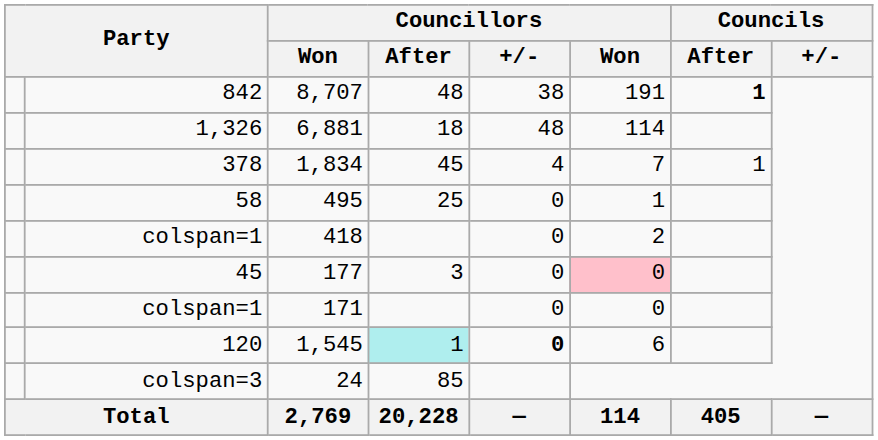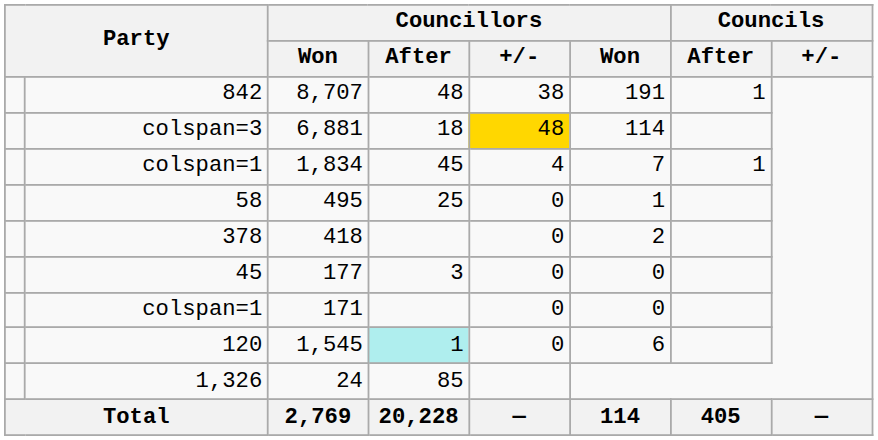(759, 95) bold -> (759, 95) normal
(229, 131) 1,326 -> (202, 131) colspan=3
(551, 131) no background -> (551, 131) gold background
(242, 167) 378 -> (202, 167) colspan=1
(202, 239) colspan=1 -> (242, 239) 378
(658, 274) pink background -> (658, 274) no background
(558, 346) bold -> (558, 346) normal
(202, 382) colspan=3 -> (229, 382) 1,326
